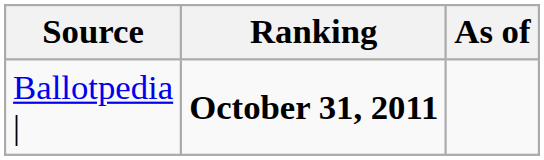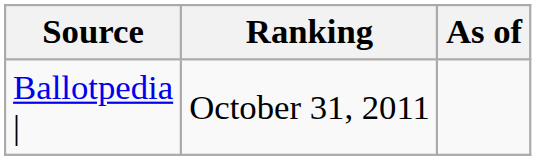(314, 106) bold -> (310, 106) normal
